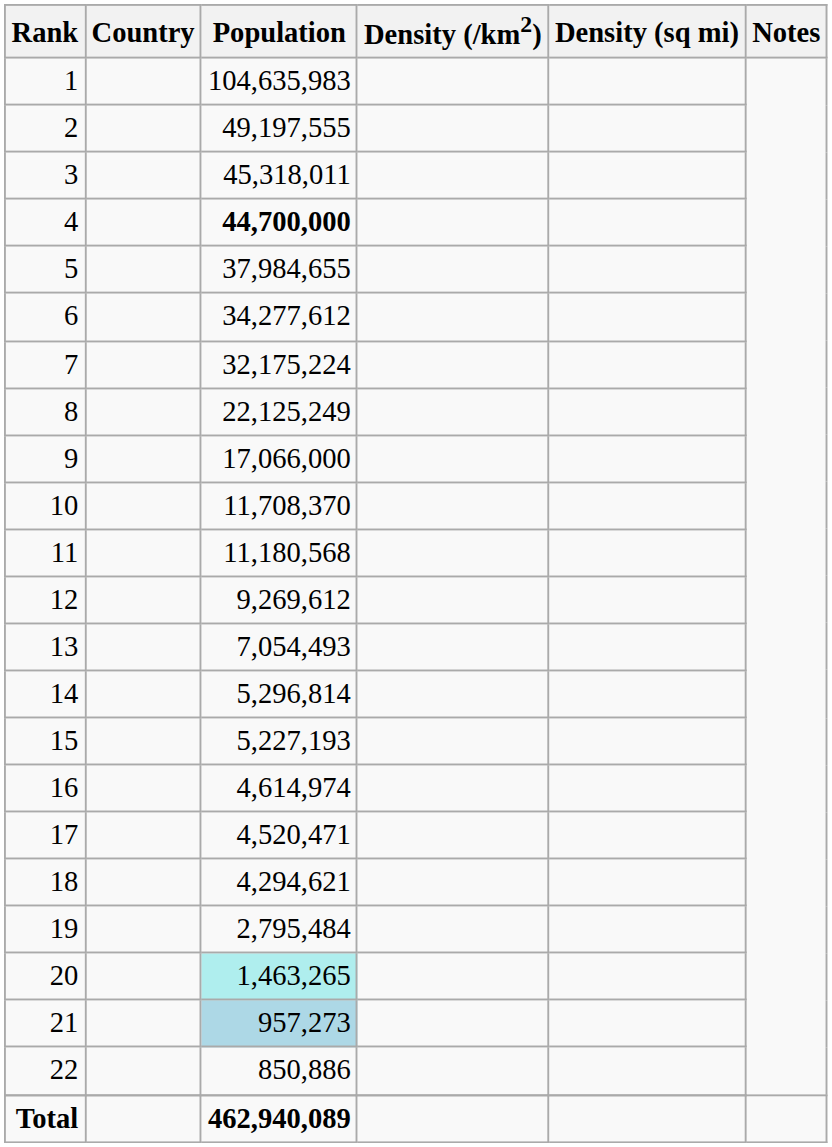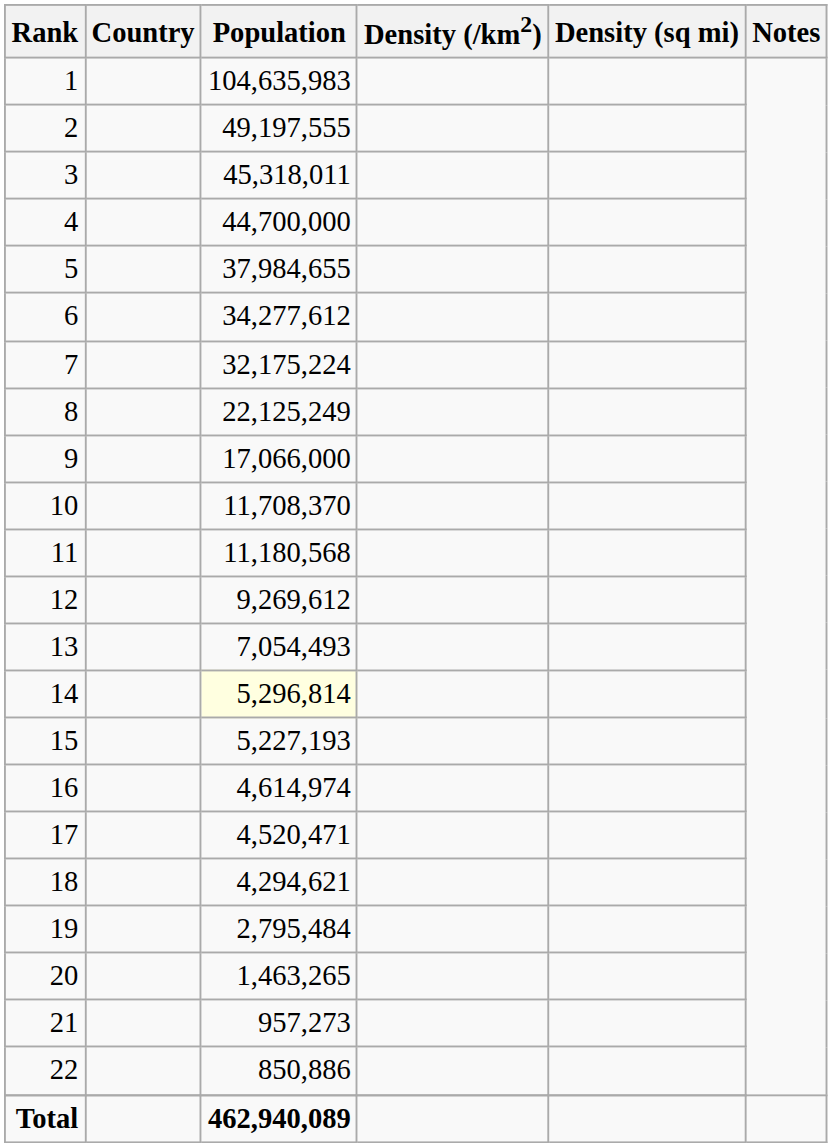(286, 222) bold -> (286, 222) normal
(294, 693) no background -> (294, 693) lightyellow background
(294, 976) paleturquoise background -> (294, 976) no background
(304, 1023) lightblue background -> (304, 1023) no background
